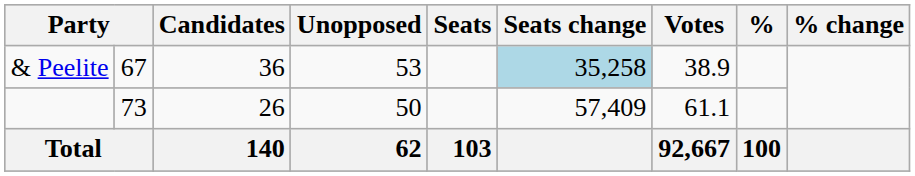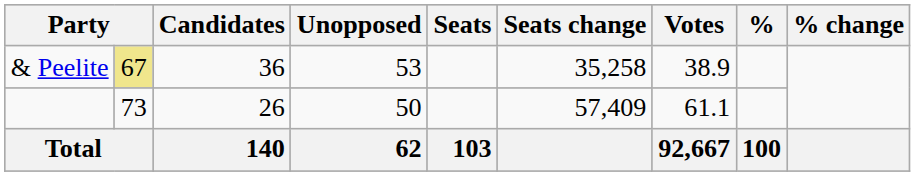(134, 66) no background -> (134, 66) khaki background
(610, 66) lightblue background -> (610, 66) no background
